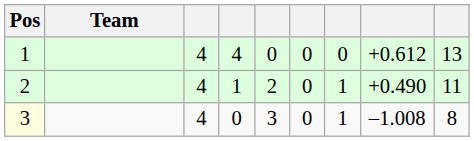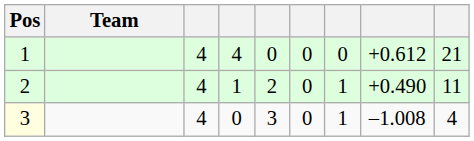(452, 53) 13 -> (452, 53) 21
(452, 119) 8 -> (452, 119) 4
